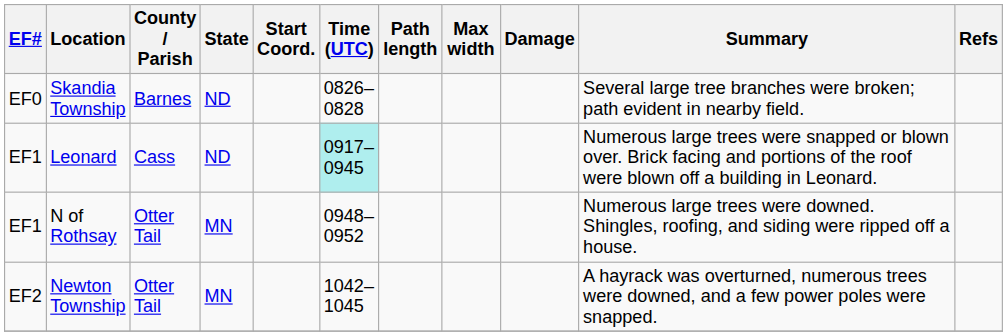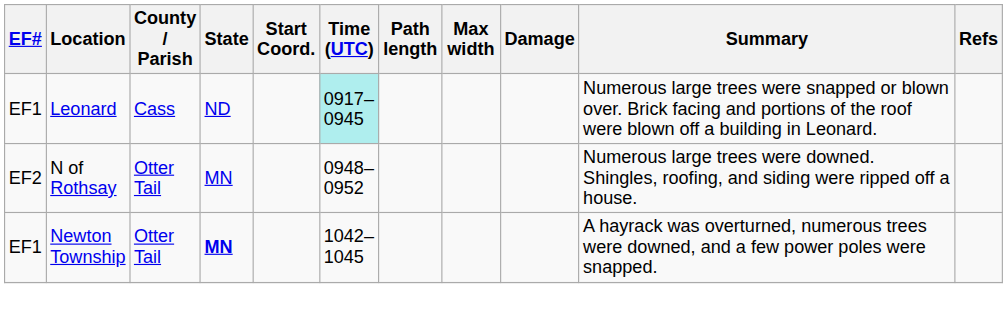- row: (88, 98)
(25, 226) EF1 -> (25, 177) EF2
(25, 296) EF2 -> (25, 247) EF1
(219, 296) normal -> (219, 247) bold
